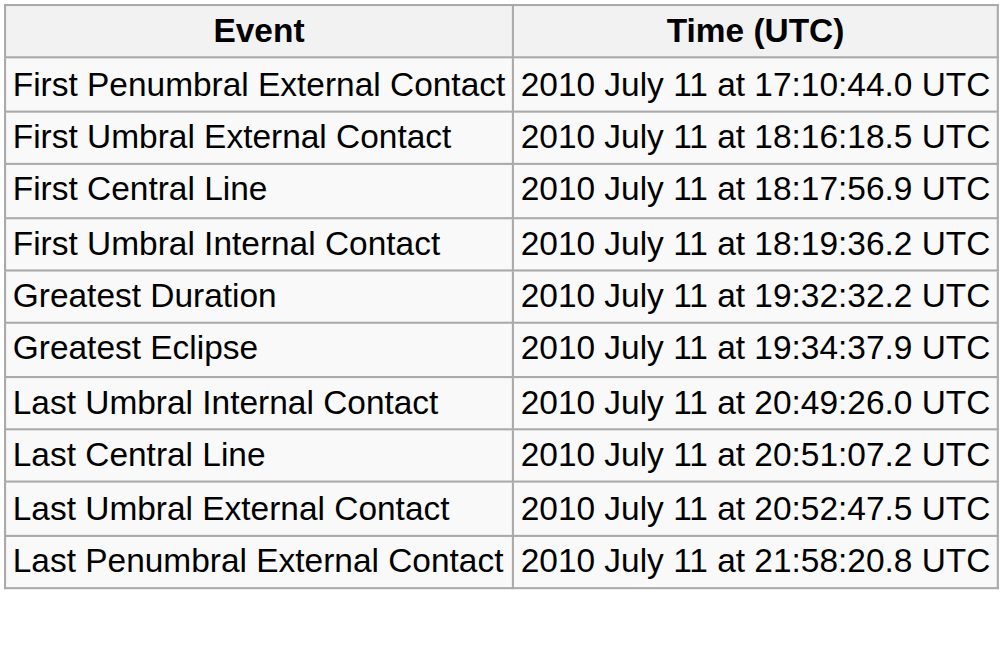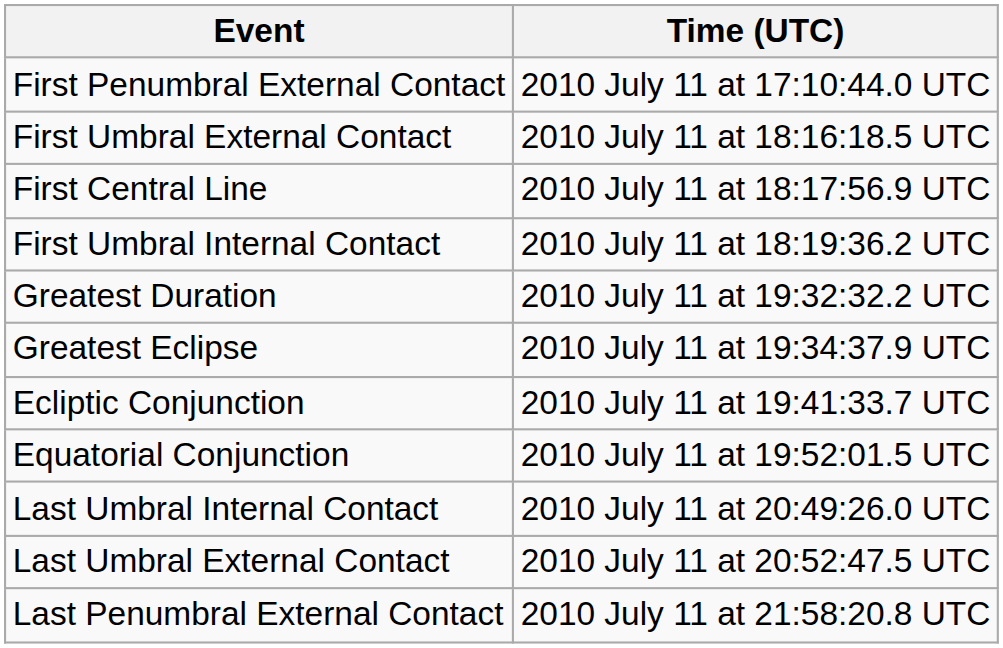+ row: (159, 402)
+ row: (181, 455)
- row: (139, 455)
